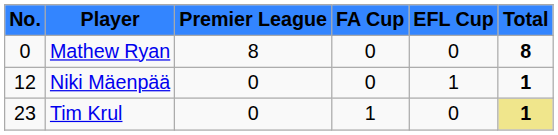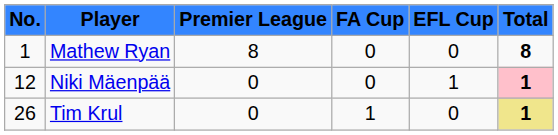(25, 51) 0 -> (25, 51) 1
(526, 82) no background -> (526, 82) pink background
(25, 113) 23 -> (25, 113) 26
